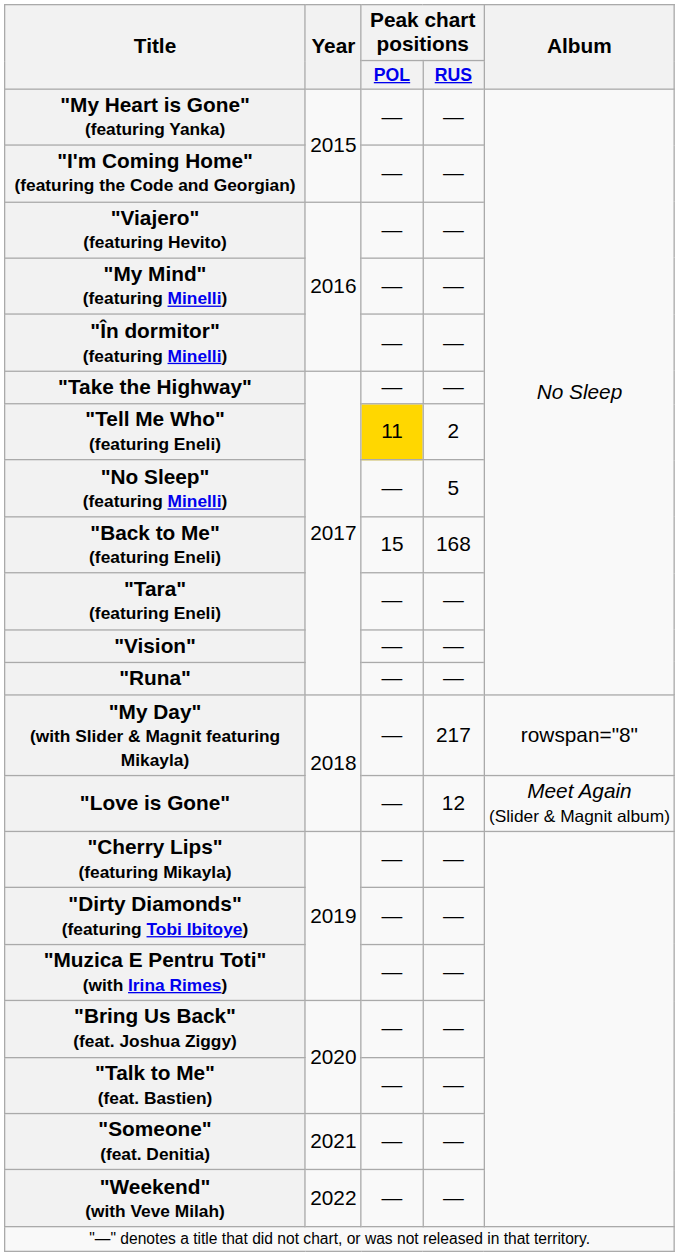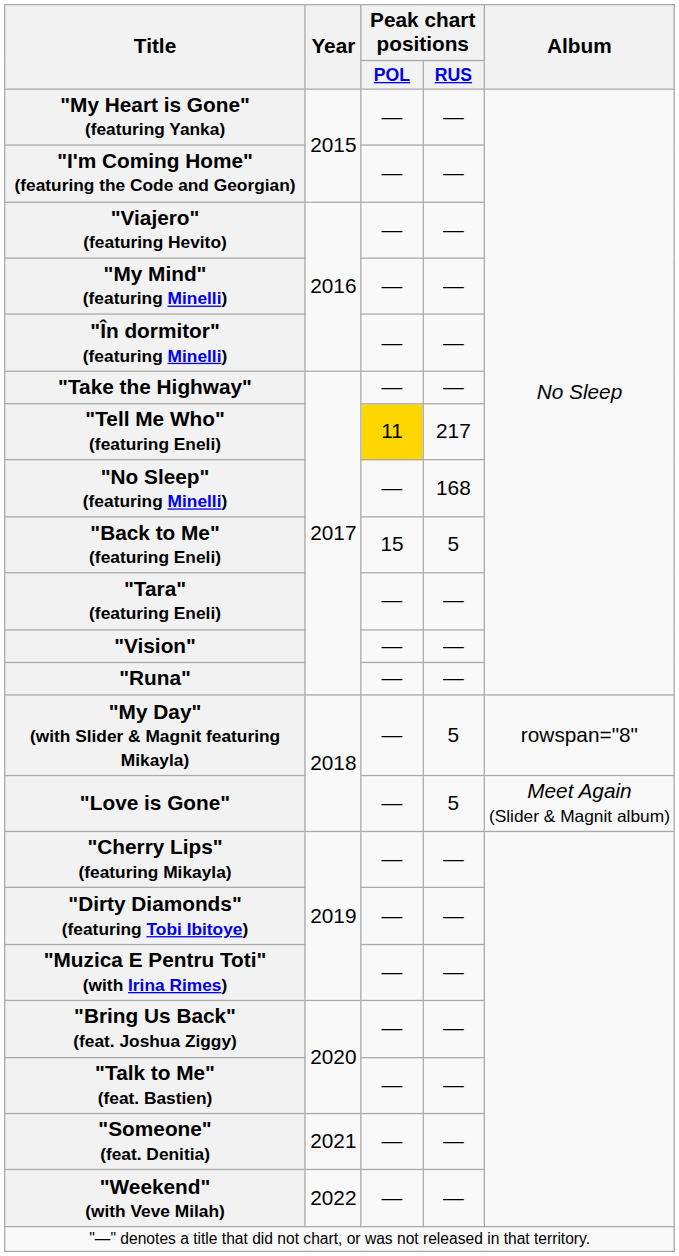(453, 431) 2 -> (453, 431) 217
(453, 488) 5 -> (453, 488) 168
(453, 544) 168 -> (453, 544) 5
(453, 735) 217 -> (453, 735) 5
(453, 803) 12 -> (453, 803) 5
